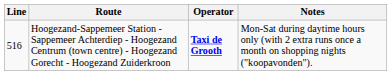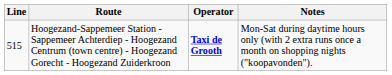(14, 45) 516 -> (14, 45) 515
